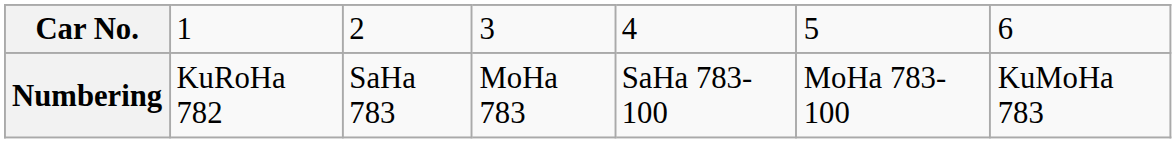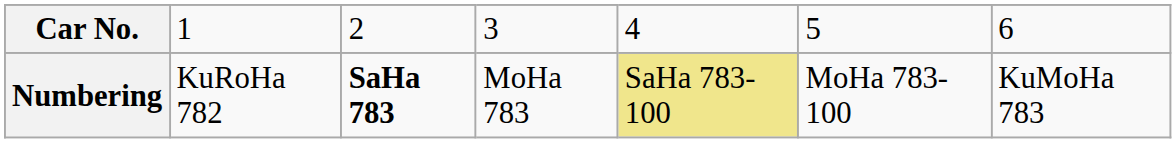(383, 94) normal -> (384, 94) bold
(687, 94) no background -> (690, 94) khaki background
